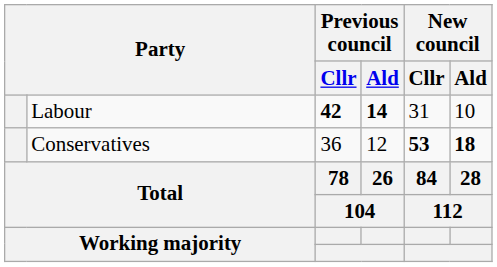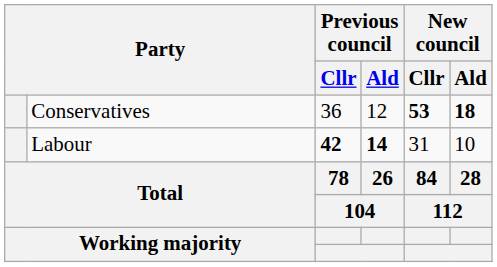rows swapped: (91, 144) <-> (61, 111)
